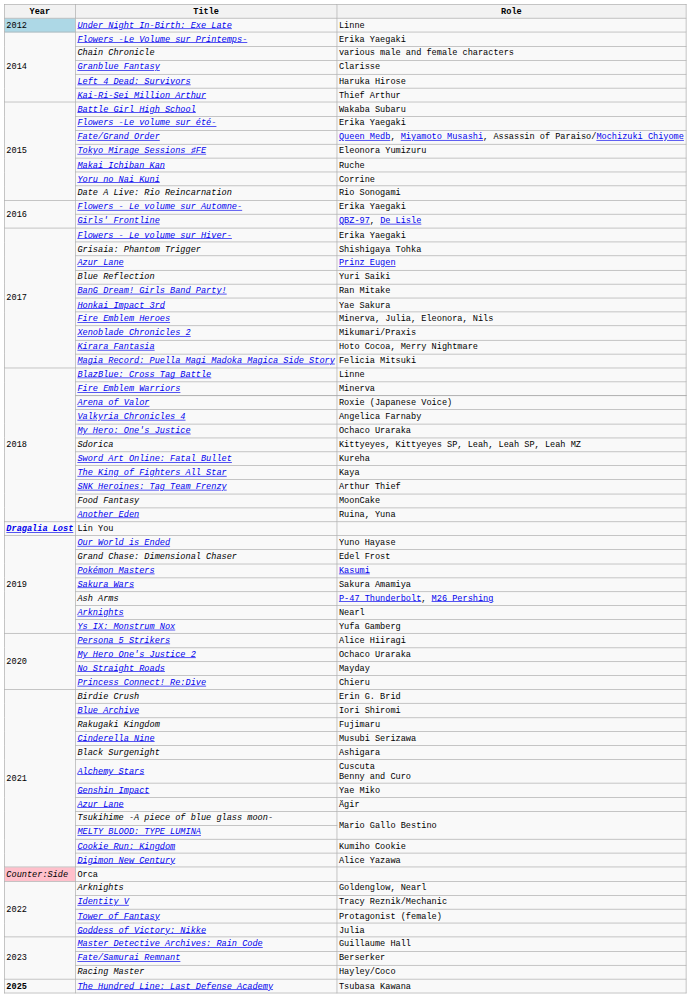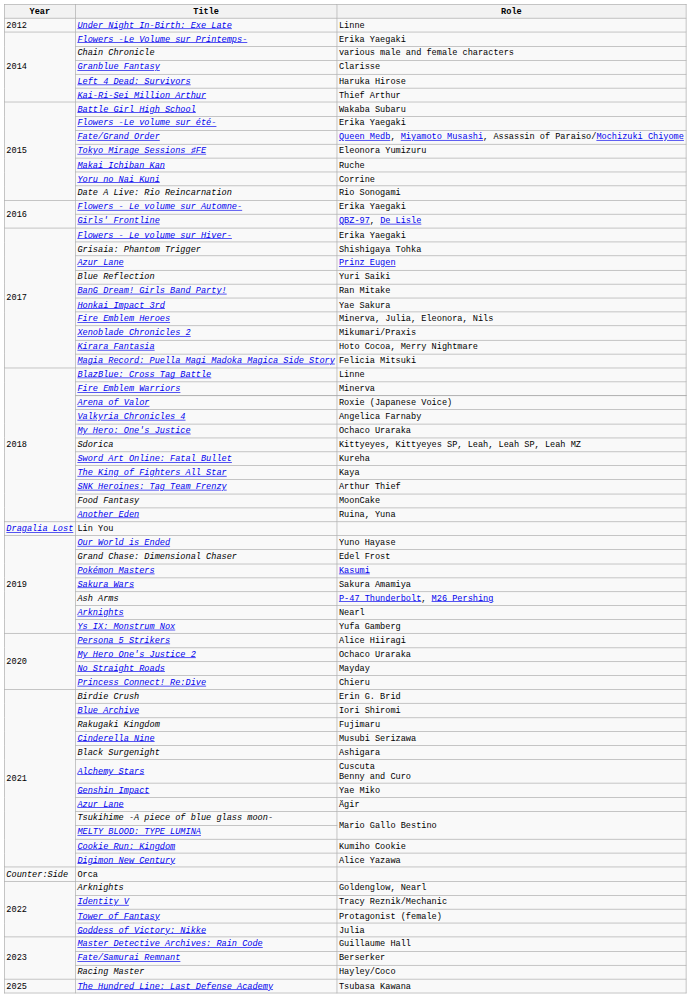(17, 25) lightblue background -> (17, 25) no background
(40, 529) bold -> (40, 529) normal
(37, 874) pink background -> (37, 874) no background
(17, 986) bold -> (17, 986) normal
